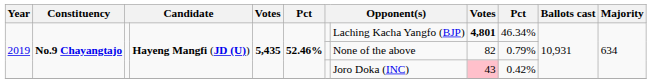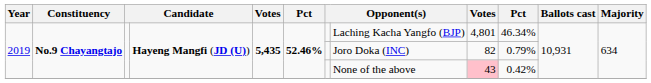(483, 32) bold -> (483, 32) normal
(374, 50) None of the above -> (371, 50) Joro Doka (INC)
(371, 69) Joro Doka (INC) -> (374, 69) None of the above
